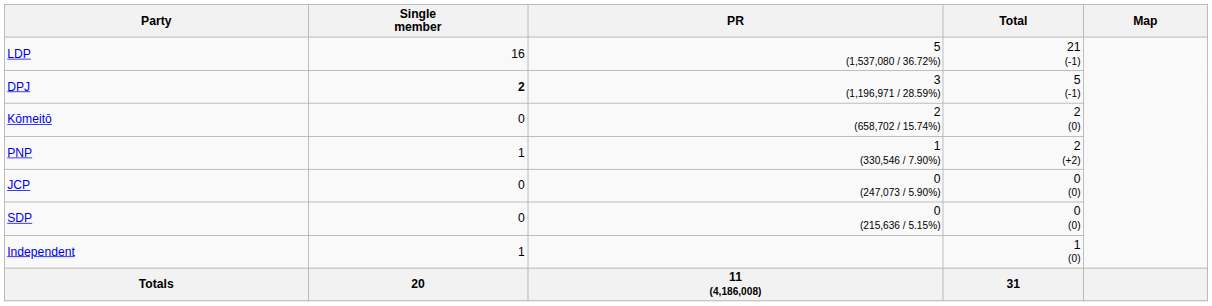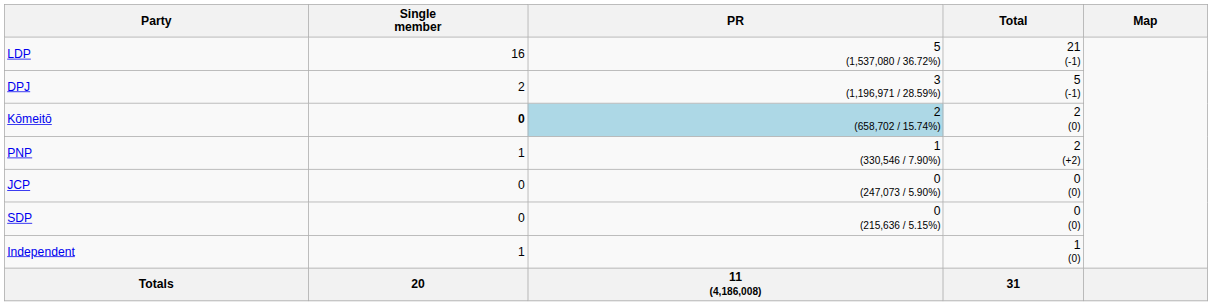(521, 86) bold -> (521, 86) normal
(521, 119) normal -> (521, 119) bold
(897, 119) no background -> (897, 119) lightblue background
